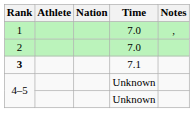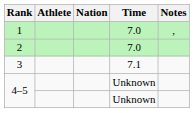(20, 64) bold -> (20, 64) normal
